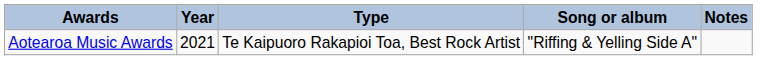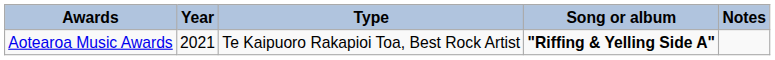(612, 42) normal -> (621, 42) bold
